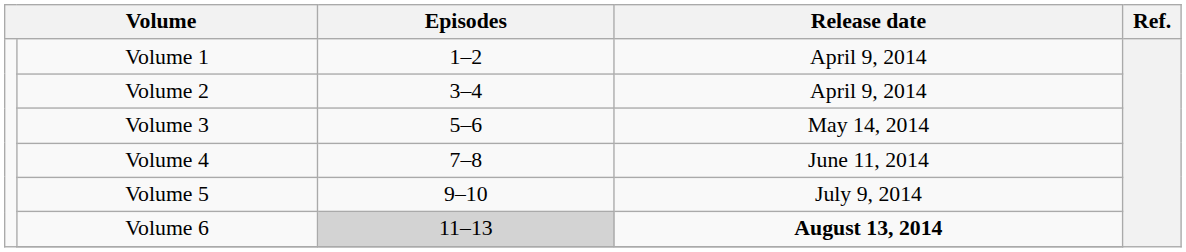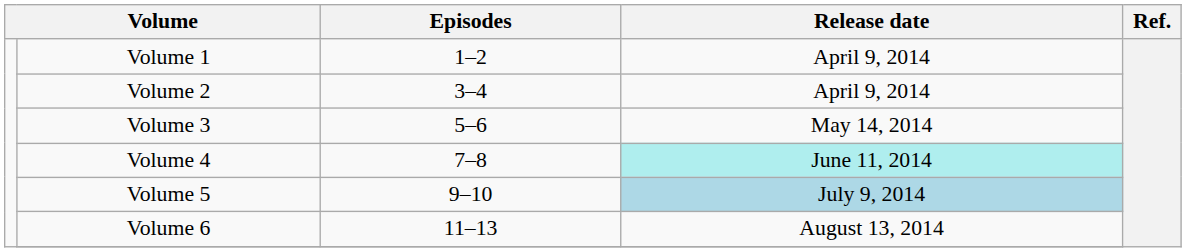(868, 159) no background -> (872, 159) paleturquoise background
(868, 194) no background -> (872, 194) lightblue background
(466, 228) lightgrey background -> (471, 228) no background
(868, 228) bold -> (872, 228) normal
